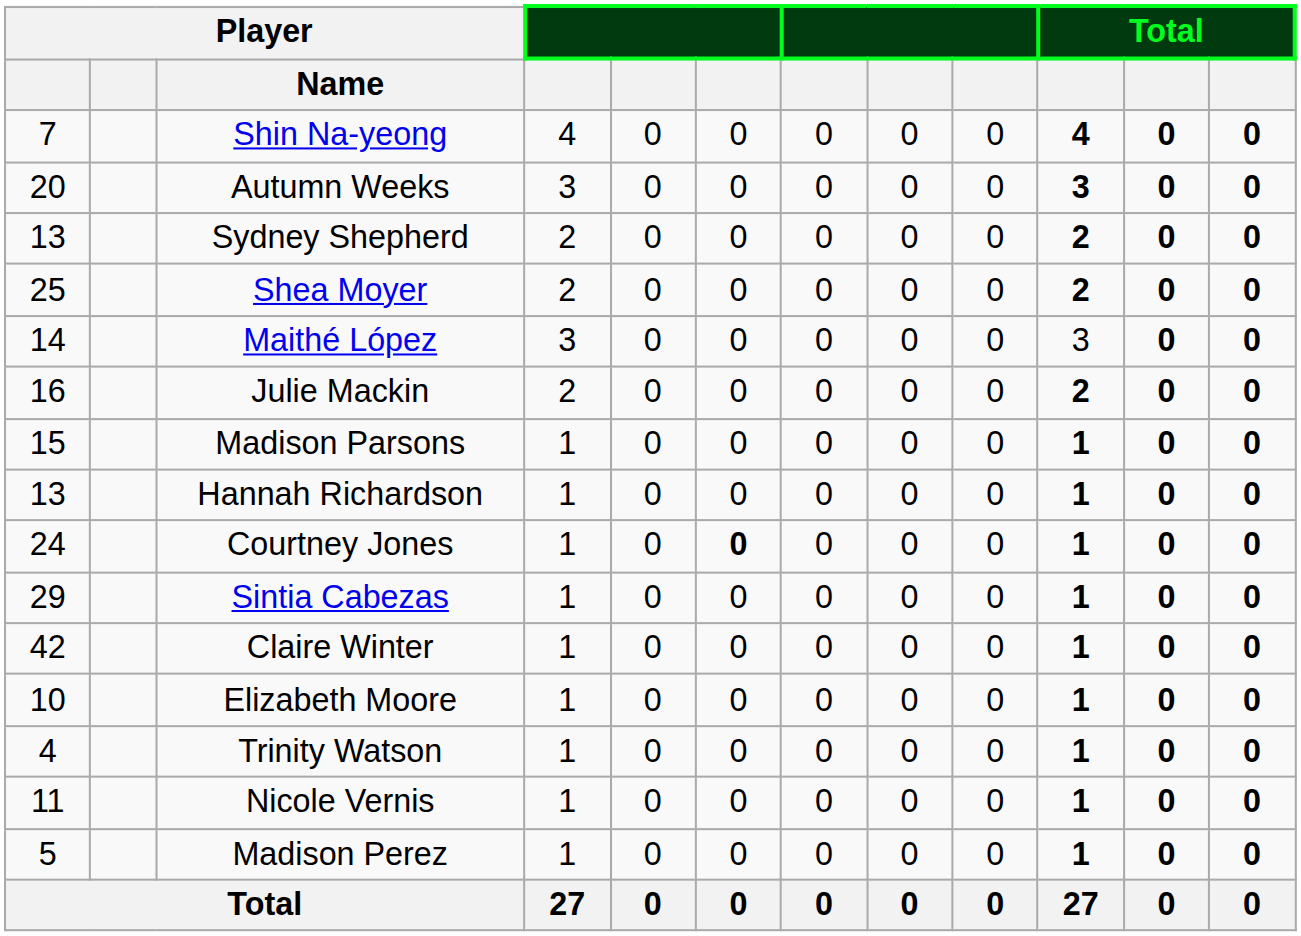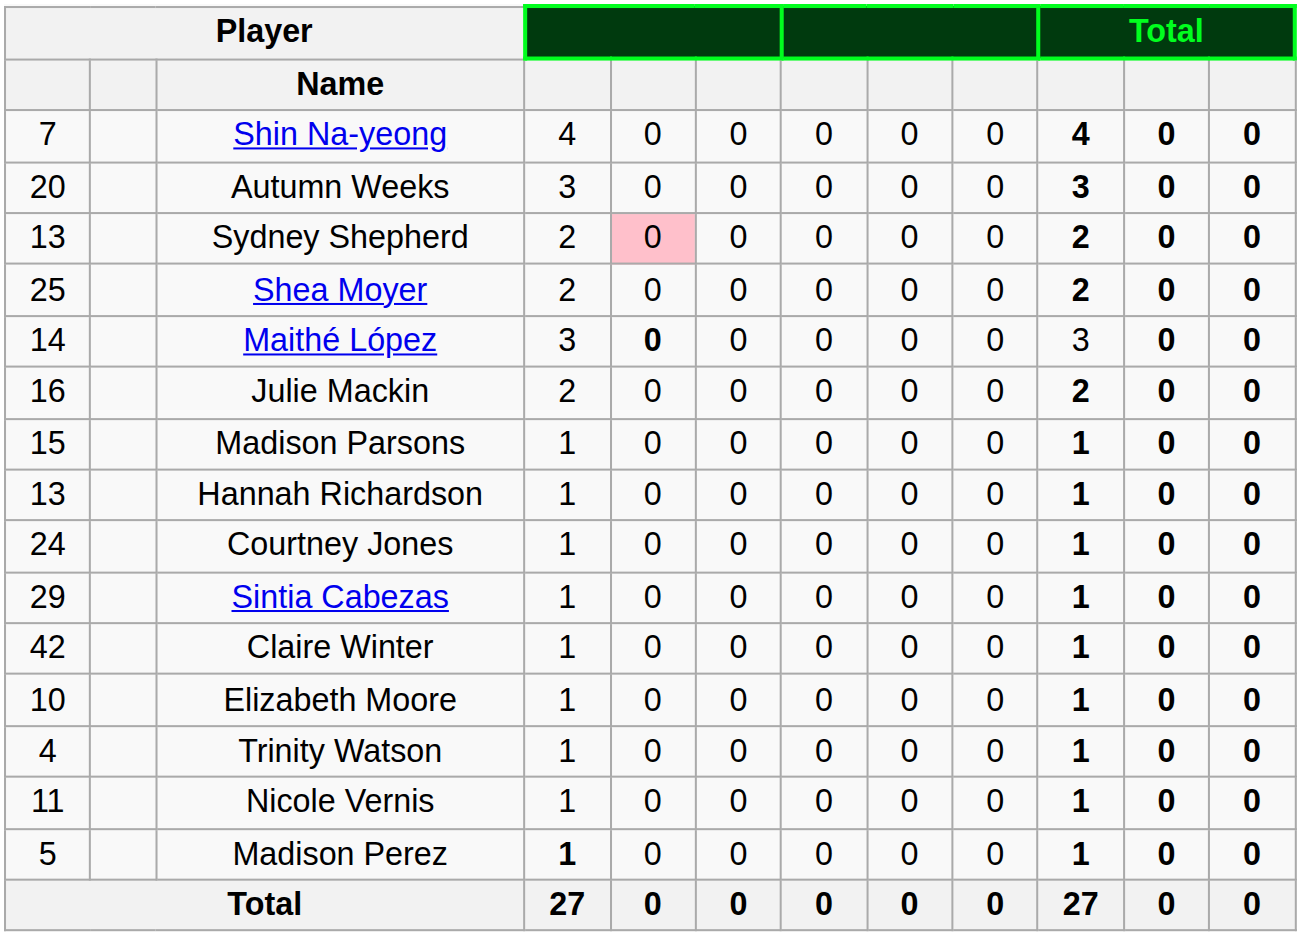(653, 238) no background -> (653, 238) pink background
(653, 340) normal -> (653, 340) bold
(738, 545) bold -> (738, 545) normal
(567, 853) normal -> (567, 853) bold
